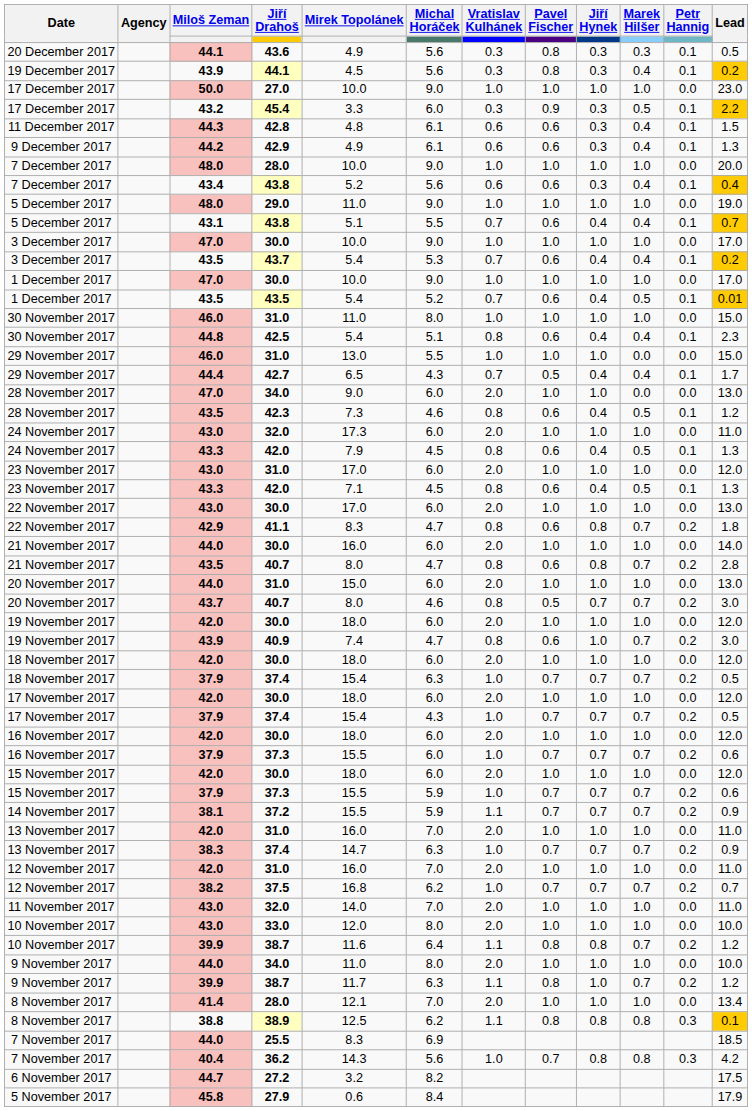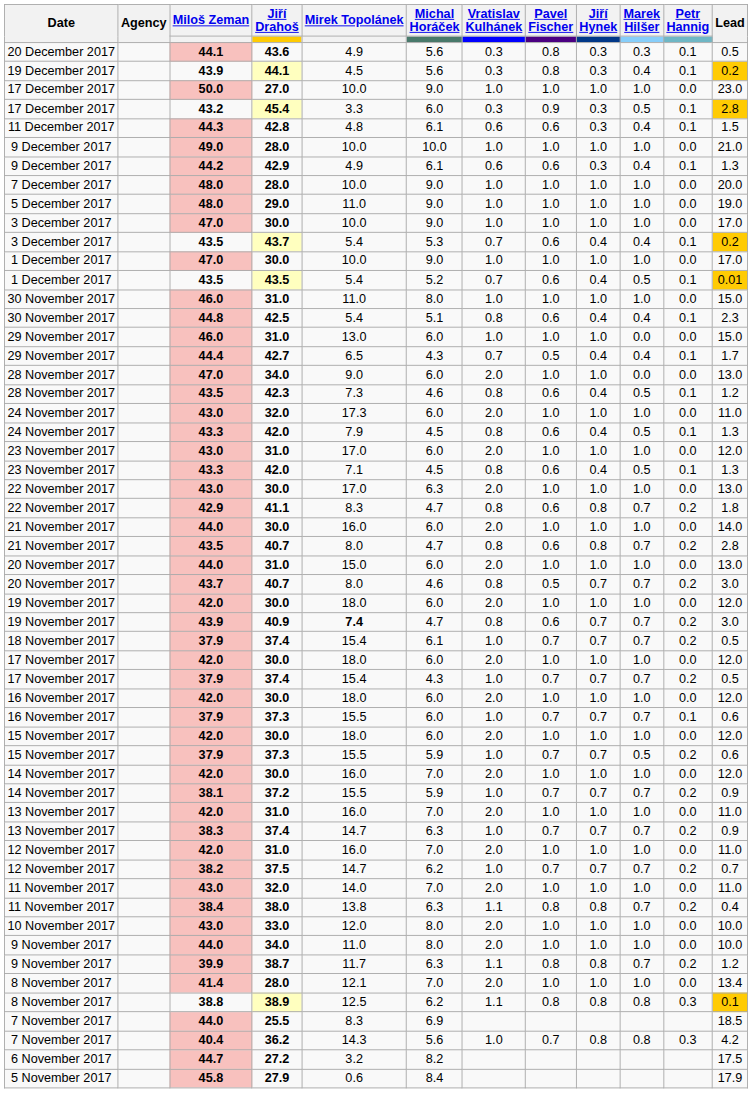(730, 108) 2.2 -> (730, 108) 2.8
+ row: (61, 146)
- row: (61, 184)
- row: (61, 222)
(435, 355) 5.5 -> (435, 336) 6.0
(435, 507) 6.0 -> (435, 488) 6.3
(354, 640) normal -> (354, 621) bold
(598, 640) 1.0 -> (598, 621) 0.7
- row: (61, 659)
(435, 678) 6.3 -> (435, 640) 6.1
(688, 754) 0.2 -> (688, 716) 0.1
(642, 792) 0.7 -> (642, 754) 0.5
+ row: (61, 773)
(494, 811) 1.1 -> (494, 792) 1.0
(354, 887) 16.8 -> (354, 868) 14.7
+ row: (61, 906)
- row: (61, 944)
(598, 982) 1.0 -> (598, 963) 0.8
